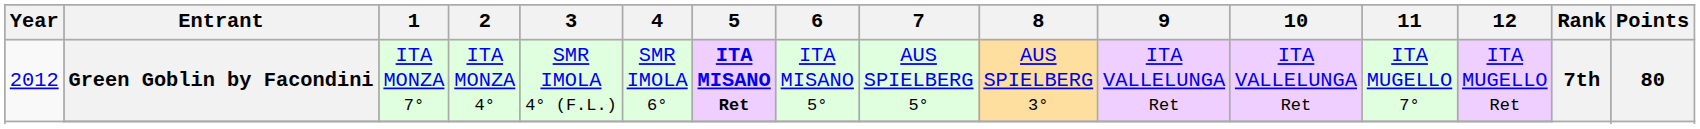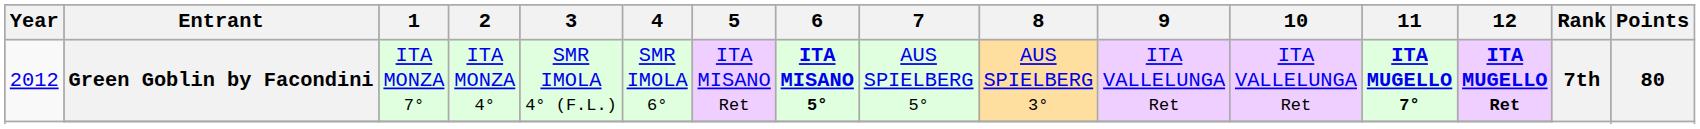(734, 80) bold -> (734, 79) normal
(817, 79) normal -> (817, 80) bold
(1410, 79) normal -> (1410, 80) bold
(1505, 79) normal -> (1505, 80) bold
